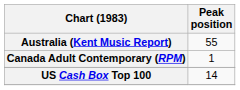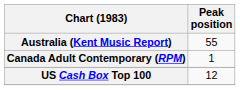(211, 76) 14 -> (211, 76) 12
